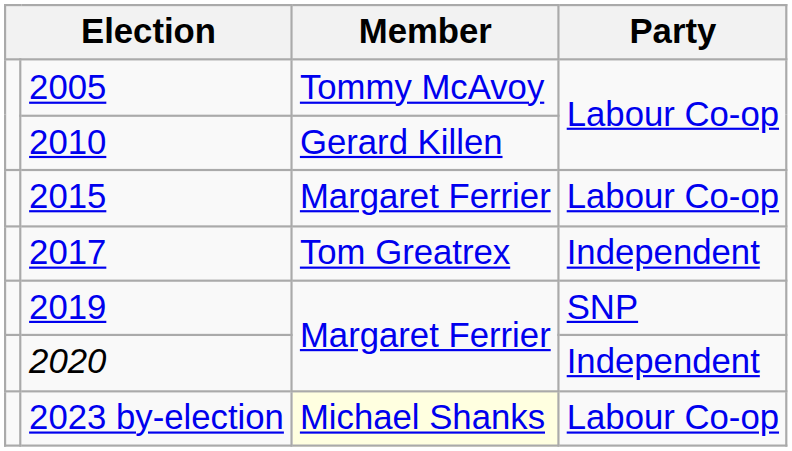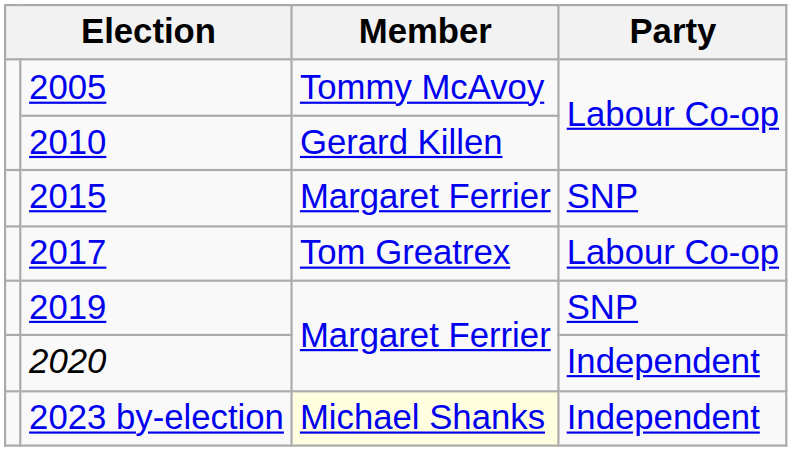(673, 197) Labour Co-op -> (602, 197) SNP
(663, 252) Independent -> (673, 252) Labour Co-op
(673, 417) Labour Co-op -> (663, 417) Independent
